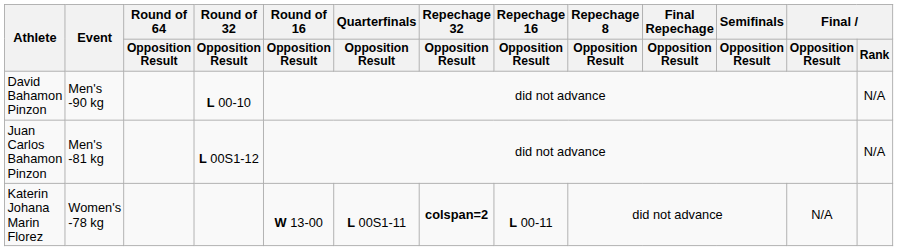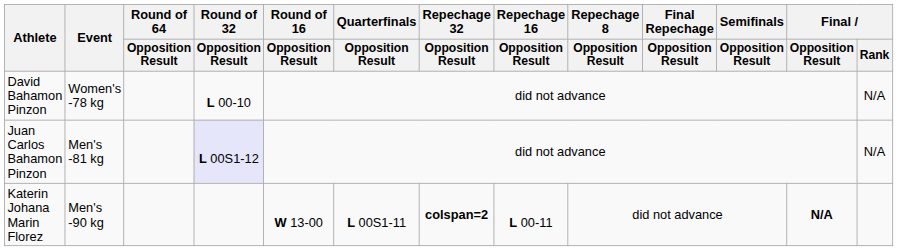(86, 96) Men's -90 kg -> (95, 96) Women's -78 kg
(229, 159) no background -> (229, 159) lavender background
(95, 215) Women's -78 kg -> (86, 215) Men's -90 kg
(822, 215) normal -> (822, 215) bold
